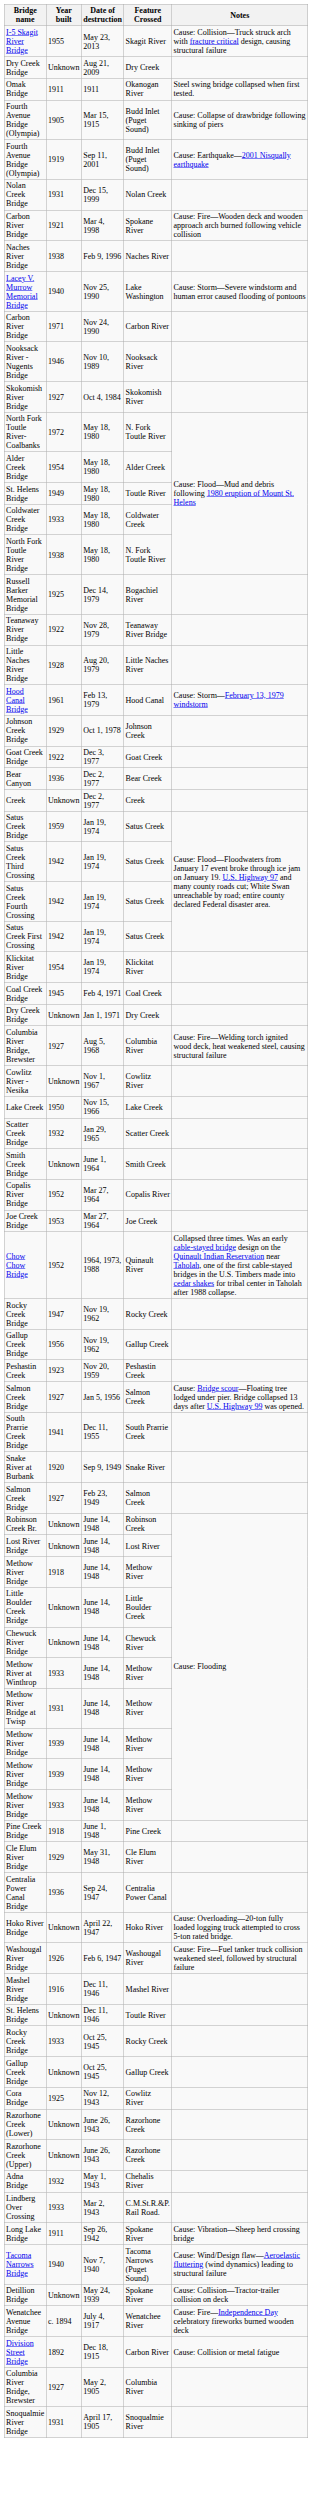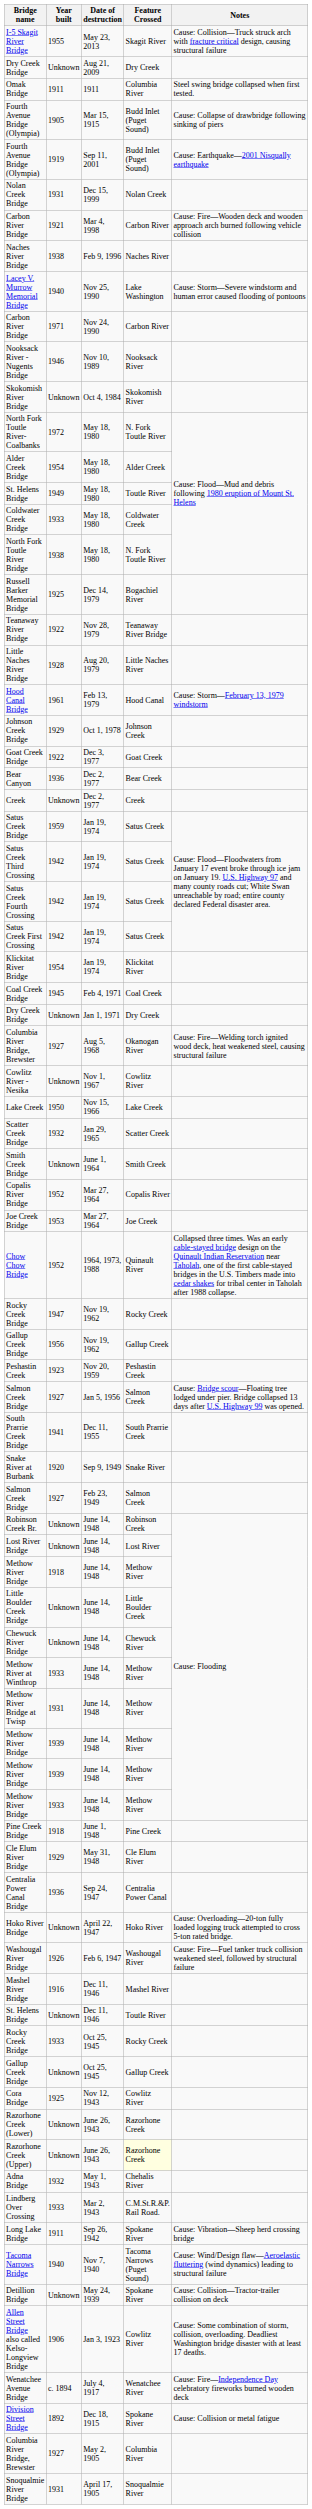(142, 89) Okanogan River -> (141, 89) Columbia River
(139, 225) Spokane River -> (147, 225) Carbon River
(56, 397) 1927 -> (64, 397) Unknown
(141, 1046) Columbia River -> (142, 1046) Okanogan River
(143, 2155) no background -> (143, 2155) lightyellow background
+ row: (23, 2339)
(147, 2352) Carbon River -> (139, 2418) Spokane River
